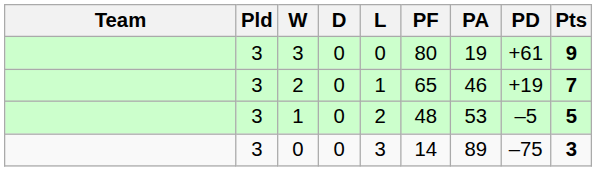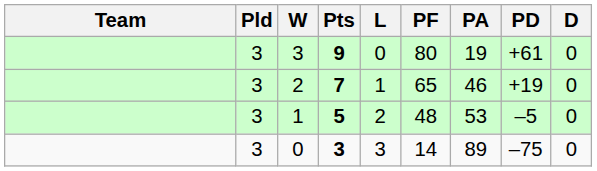columns swapped: (339, 20) <-> (571, 20)
